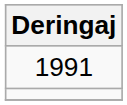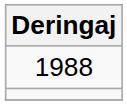(64, 66) 1991 -> (64, 66) 1988
